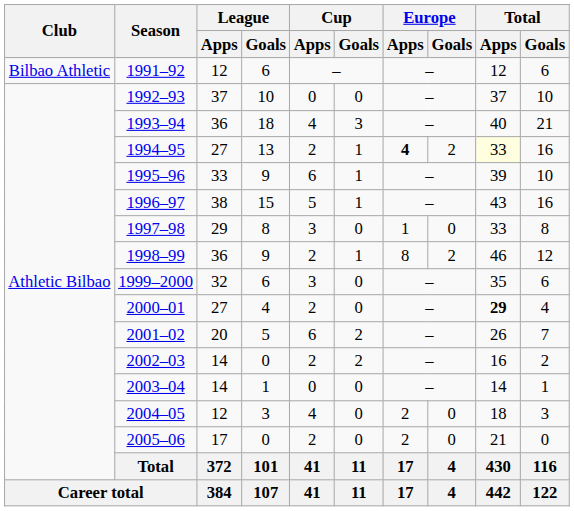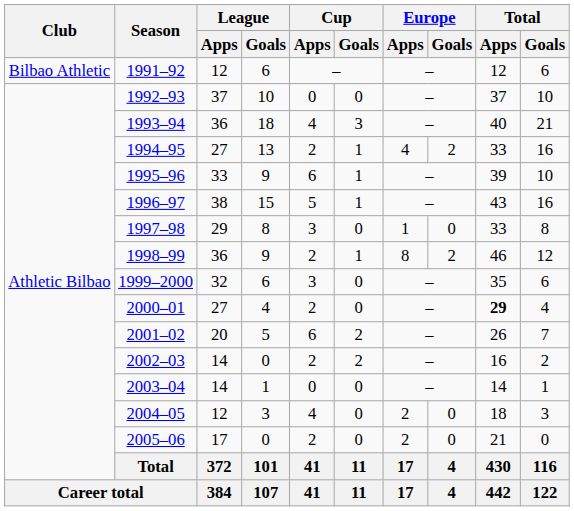(405, 149) bold -> (405, 149) normal
(498, 149) lightyellow background -> (498, 149) no background
